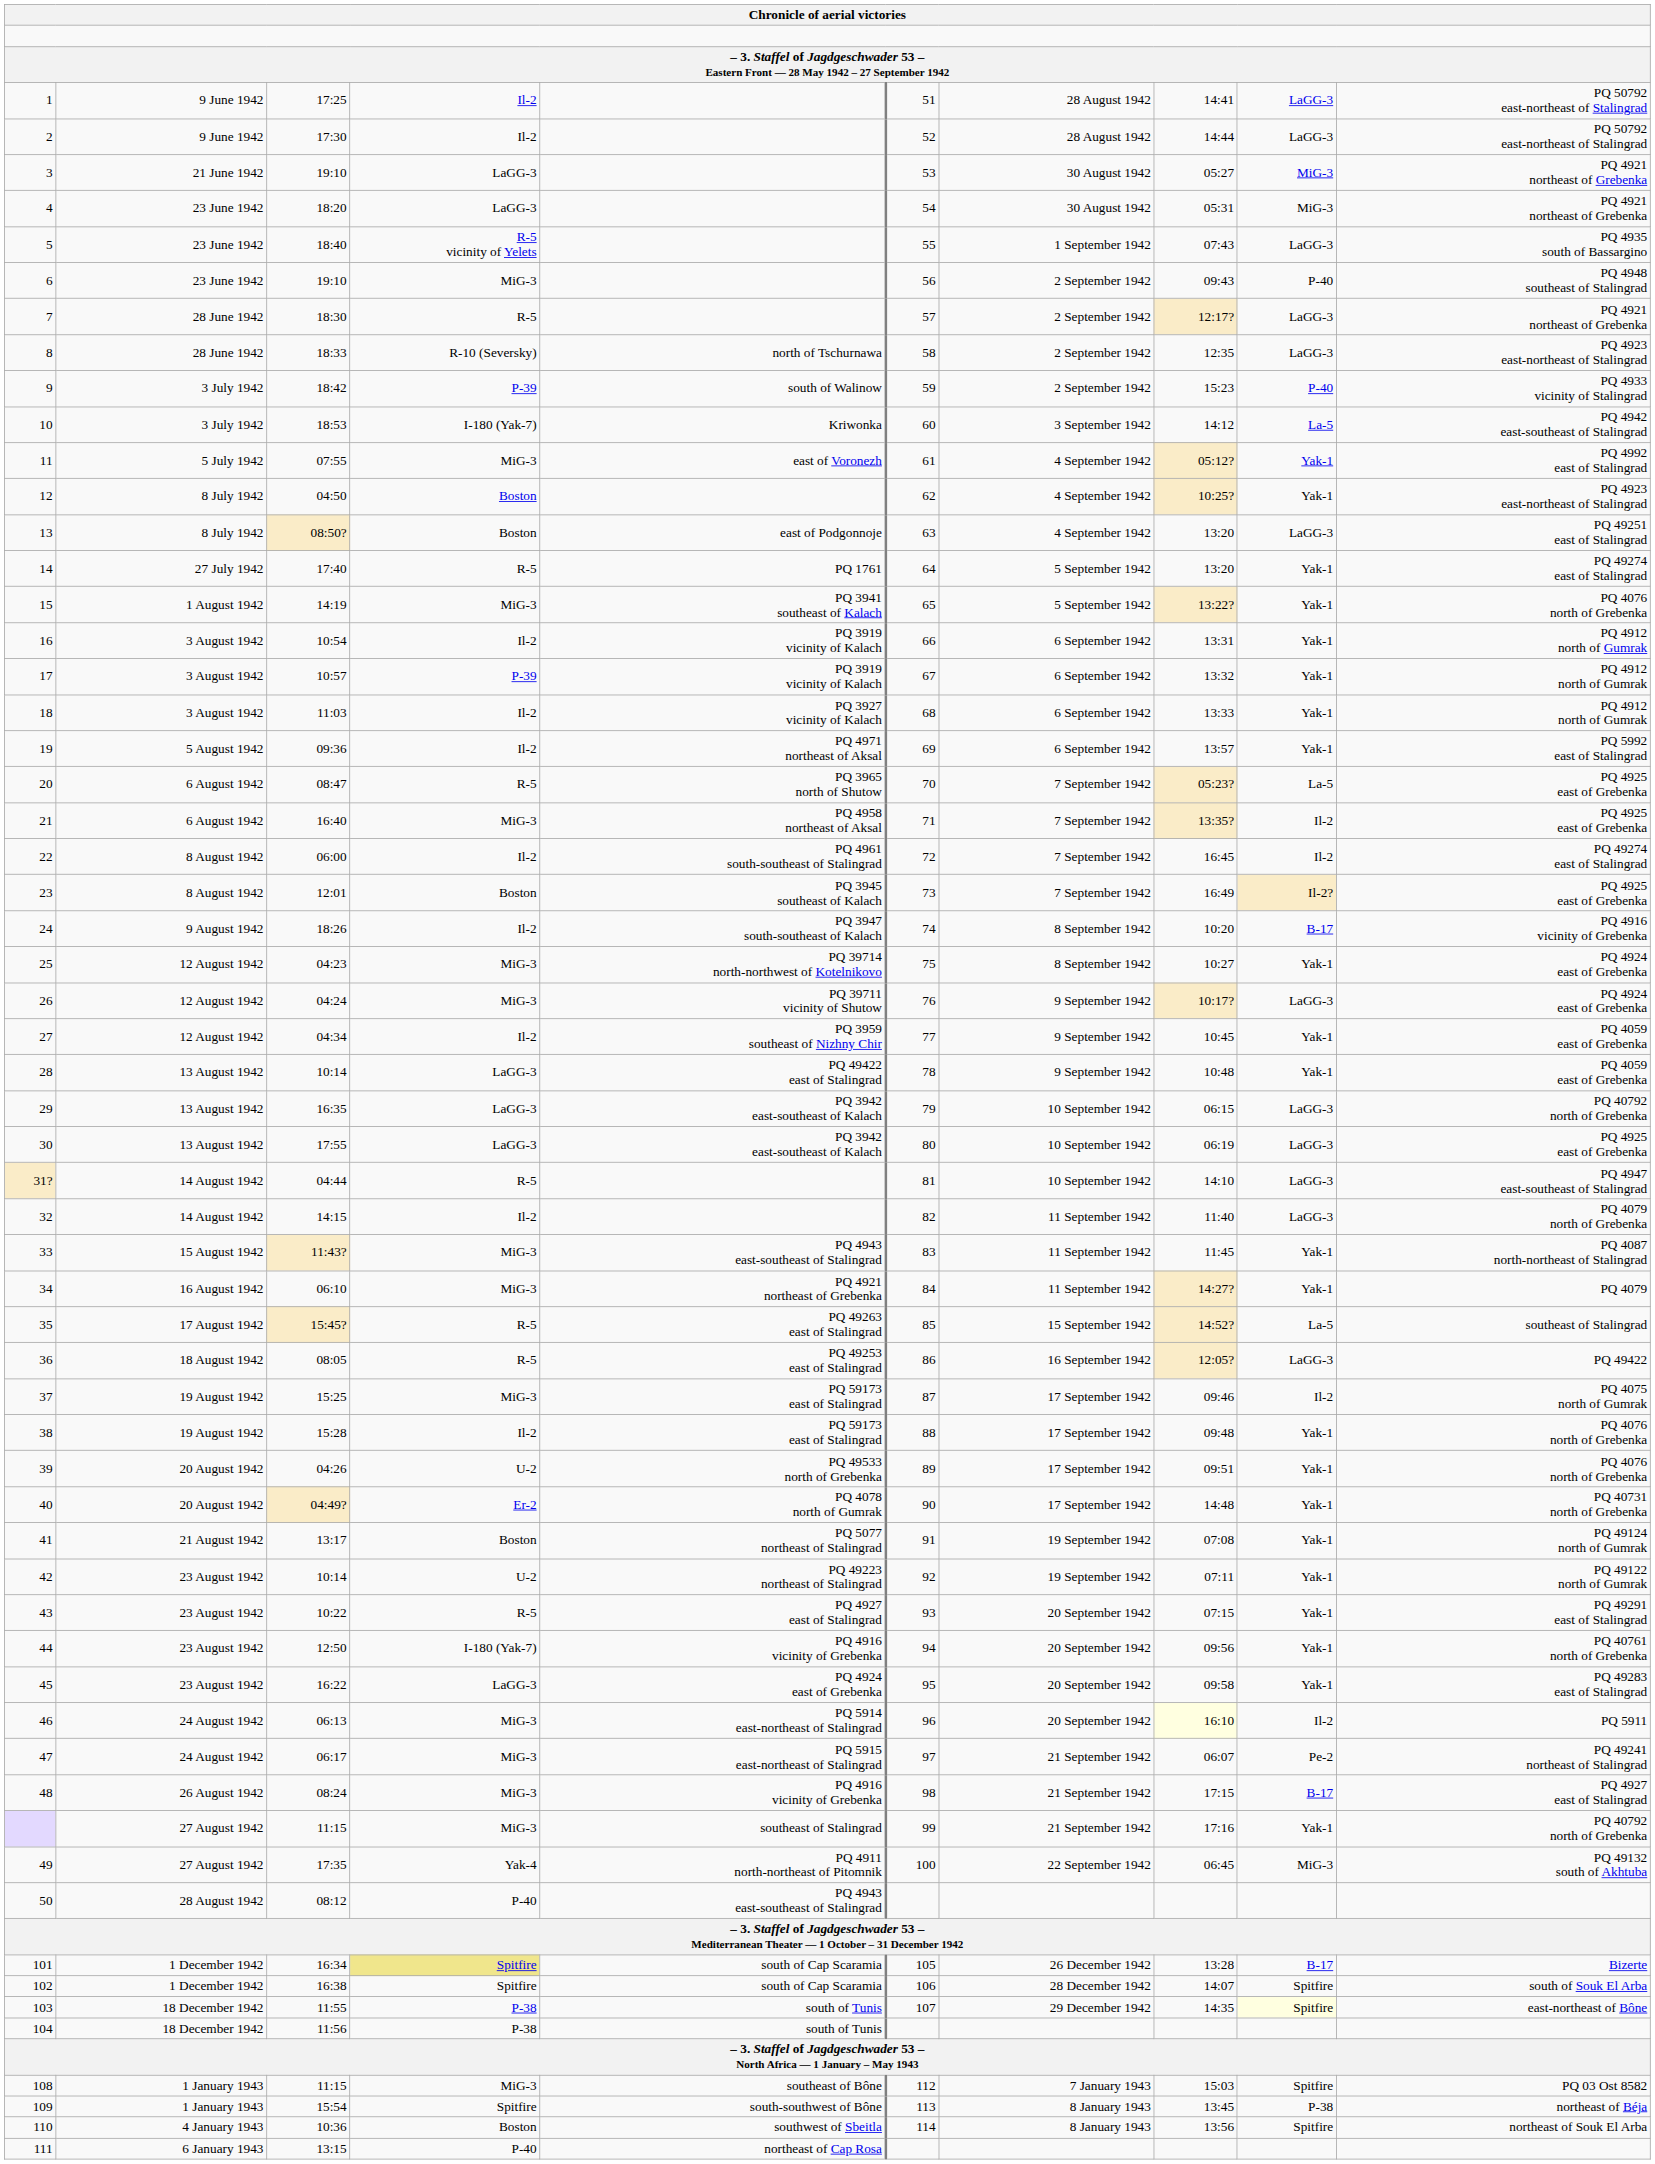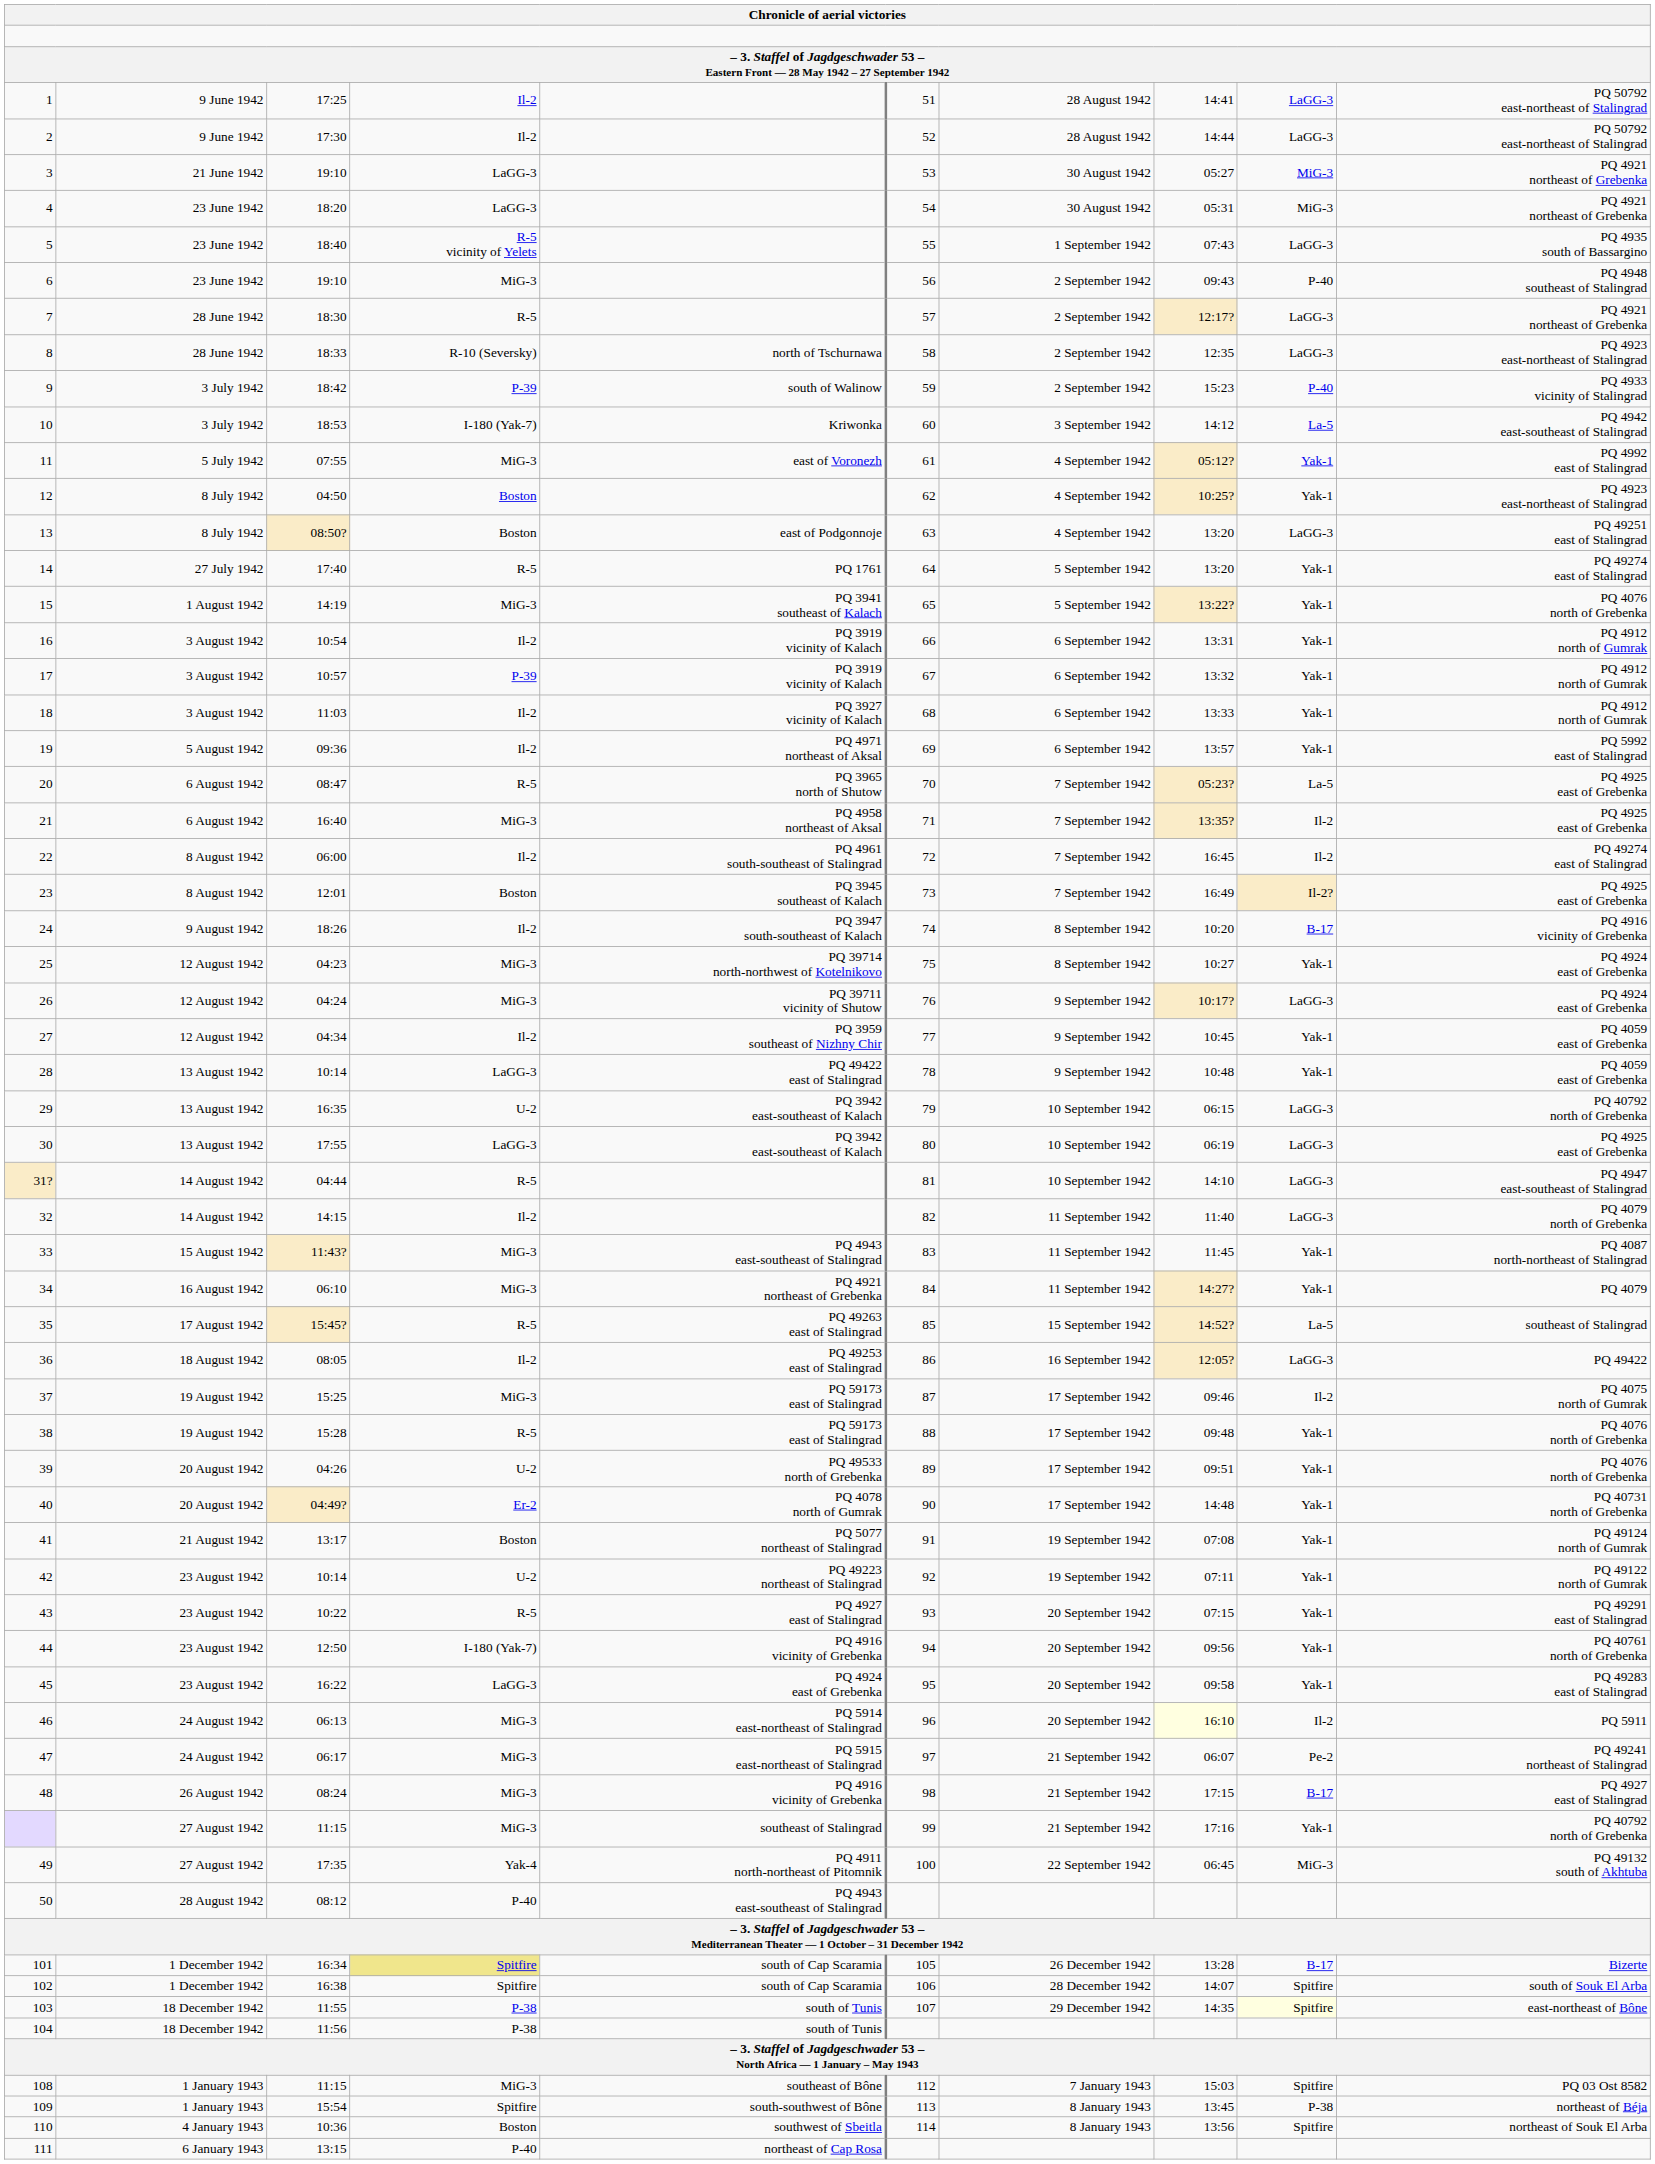(514, 1108) LaGG-3 -> (526, 1108) U-2
(527, 1360) R-5 -> (527, 1360) Il-2
(527, 1432) Il-2 -> (527, 1432) R-5
